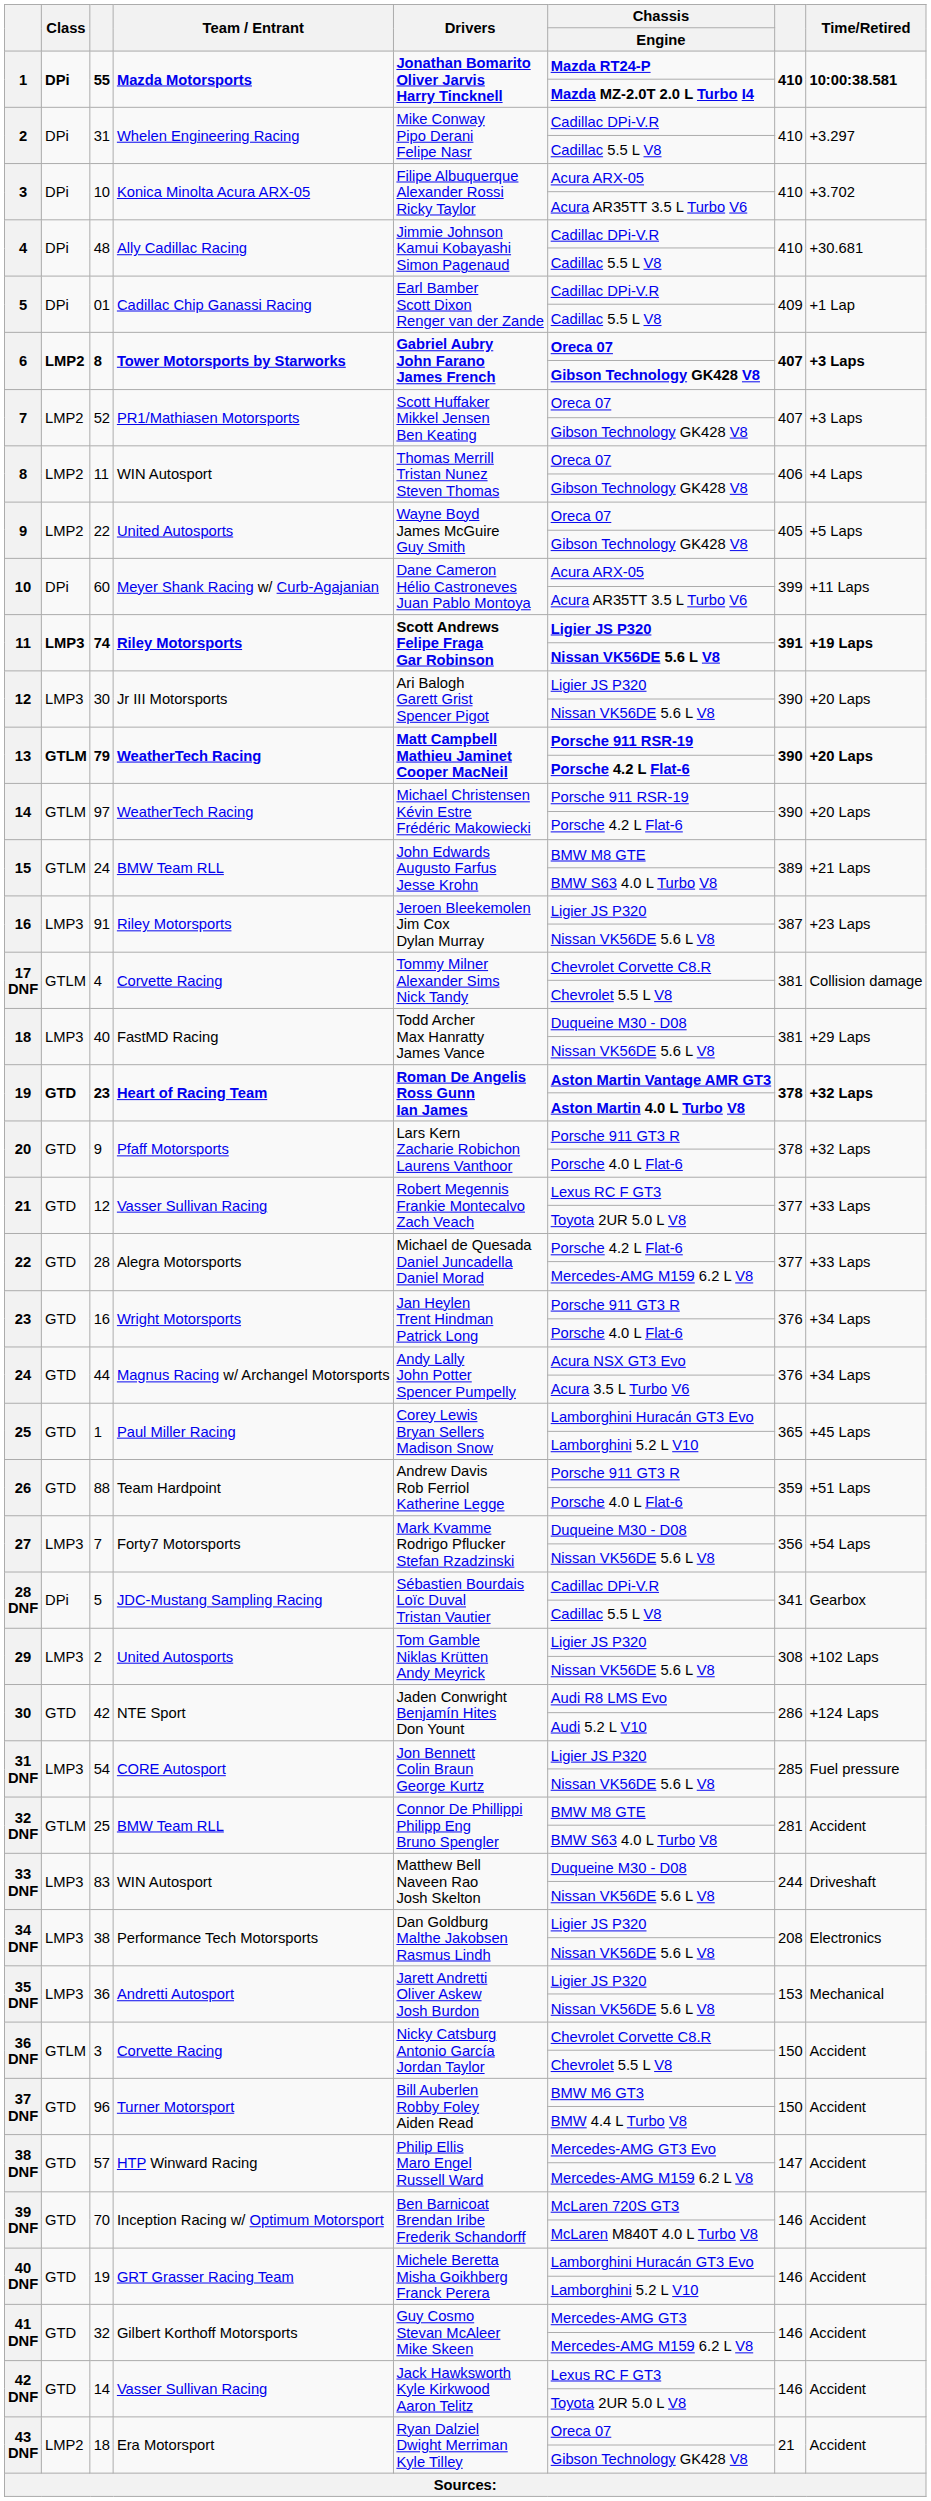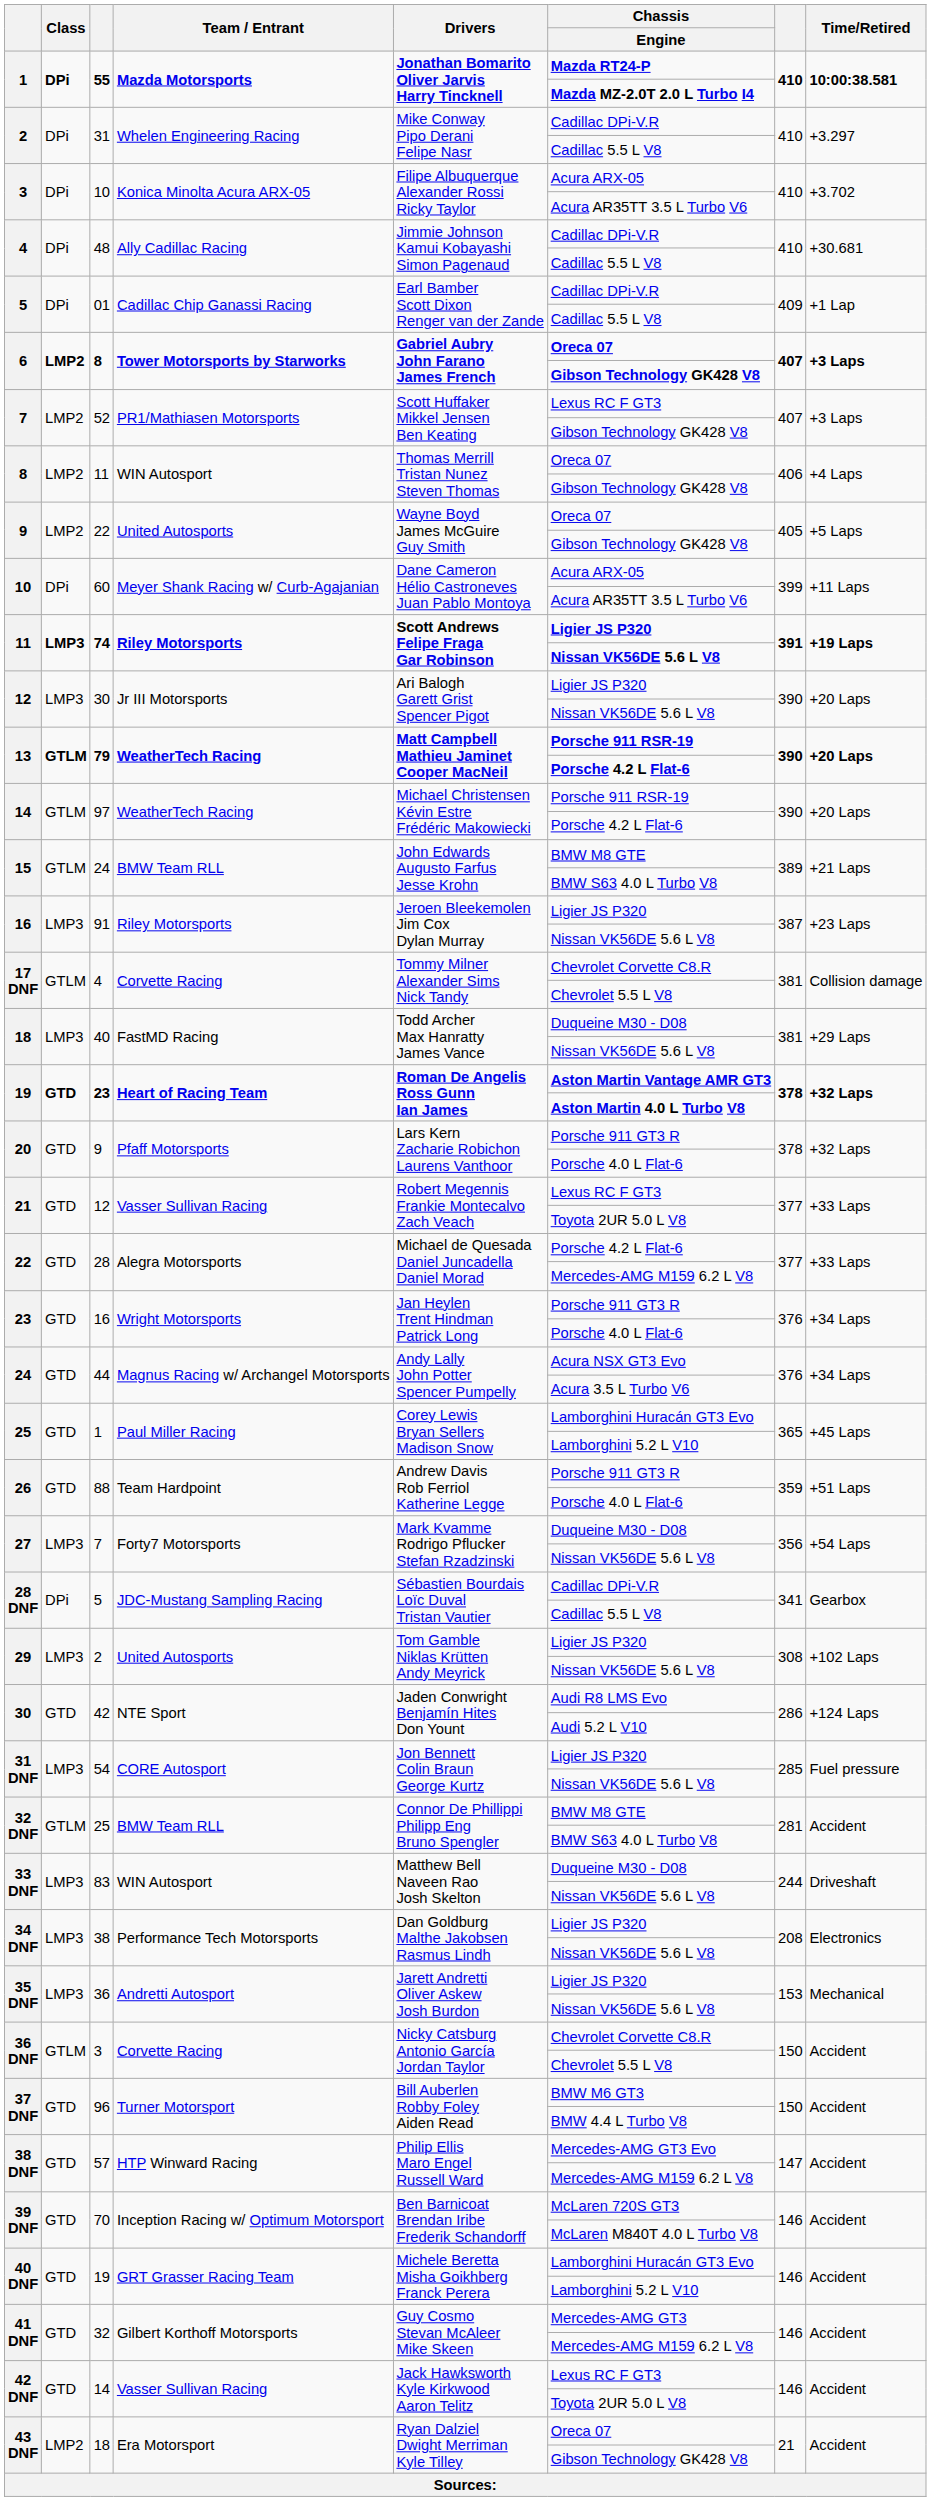(581, 403) Oreca 07 -> (606, 403) Lexus RC F GT3
